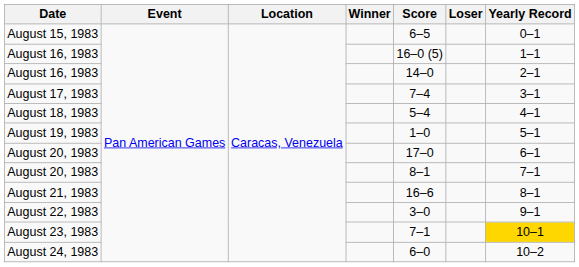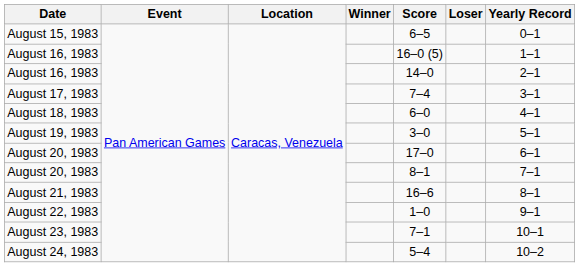(420, 113) 5–4 -> (420, 113) 6–0
(420, 133) 1–0 -> (420, 133) 3–0
(420, 212) 3–0 -> (420, 212) 1–0
(530, 232) gold background -> (530, 232) no background
(420, 251) 6–0 -> (420, 251) 5–4
